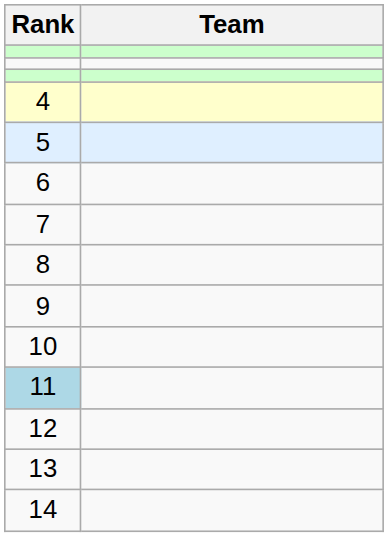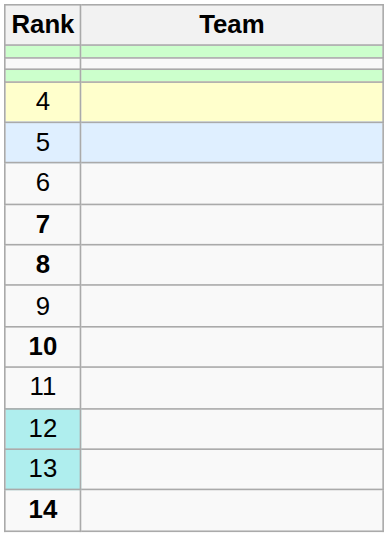(43, 223) normal -> (43, 223) bold
(43, 264) normal -> (43, 264) bold
(43, 346) normal -> (43, 346) bold
(43, 387) lightblue background -> (43, 387) no background
(43, 428) no background -> (43, 428) paleturquoise background
(43, 469) no background -> (43, 469) paleturquoise background
(43, 509) normal -> (43, 509) bold
